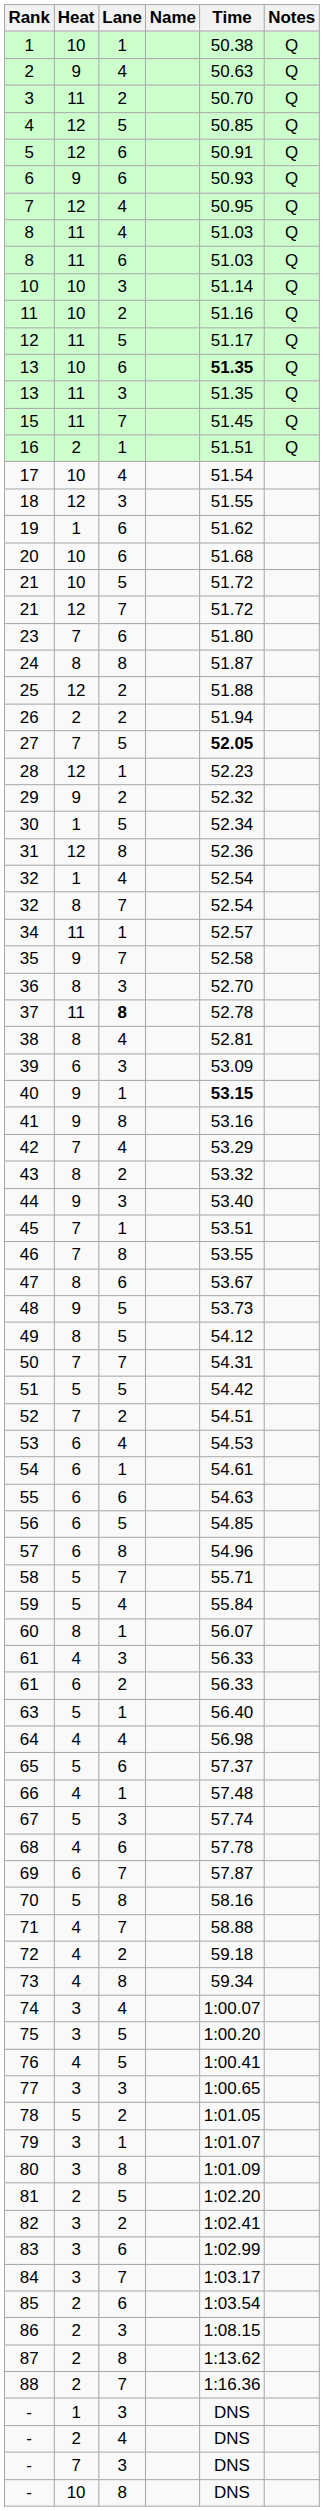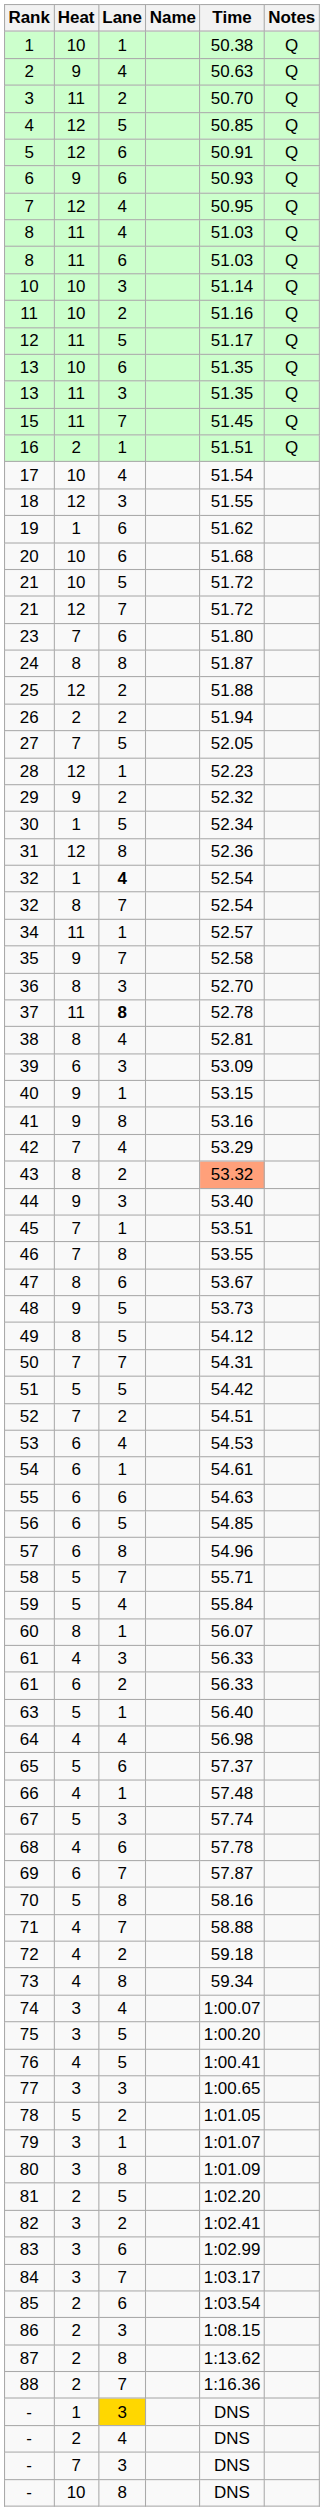(232, 367) bold -> (232, 367) normal
(232, 744) bold -> (232, 744) normal
(122, 878) normal -> (122, 878) bold
(232, 1093) bold -> (232, 1093) normal
(232, 1174) no background -> (232, 1174) lightsalmon background
(122, 2411) no background -> (122, 2411) gold background
